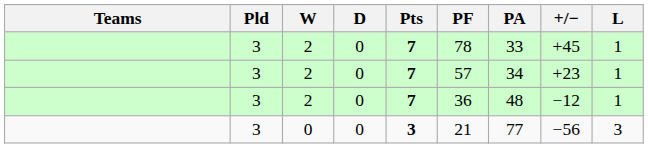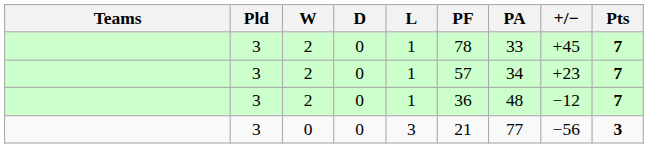columns swapped: (618, 18) <-> (411, 18)
